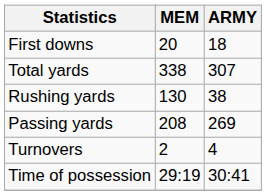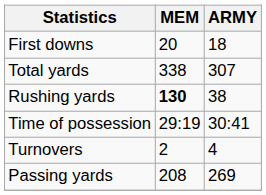(173, 97) normal -> (173, 97) bold
rows swapped: (61, 123) <-> (80, 176)
